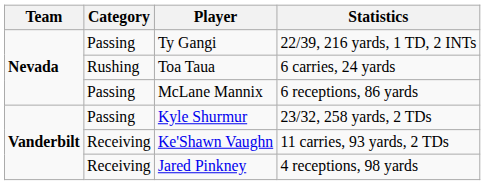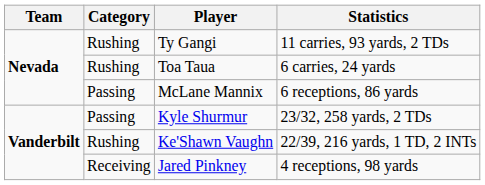(111, 42) Passing -> (113, 42) Rushing
(378, 42) 22/39, 216 yards, 1 TD, 2 INTs -> (365, 42) 11 carries, 93 yards, 2 TDs
(119, 141) Receiving -> (113, 141) Rushing
(365, 141) 11 carries, 93 yards, 2 TDs -> (378, 141) 22/39, 216 yards, 1 TD, 2 INTs
